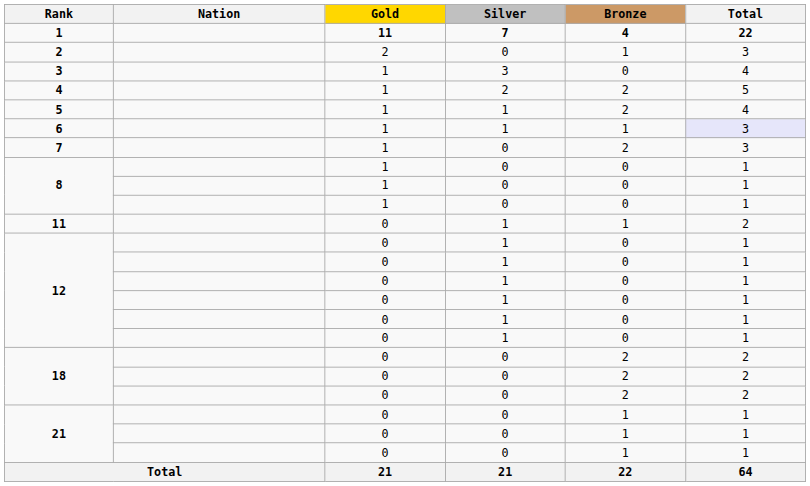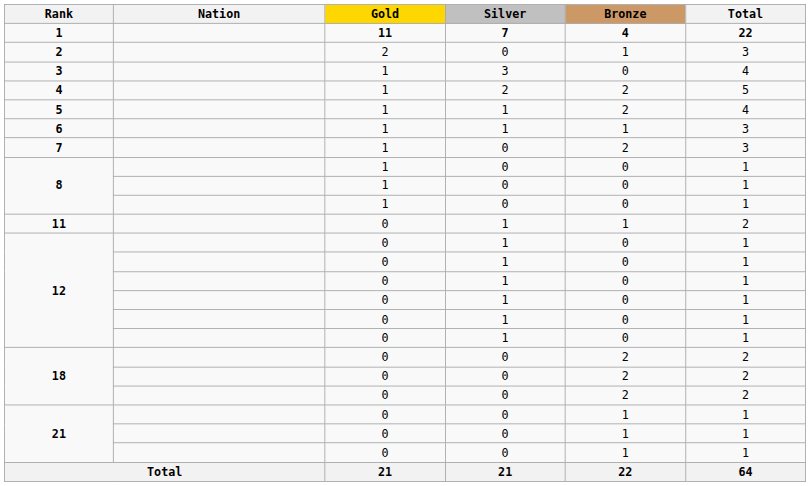(745, 128) lavender background -> (745, 128) no background
